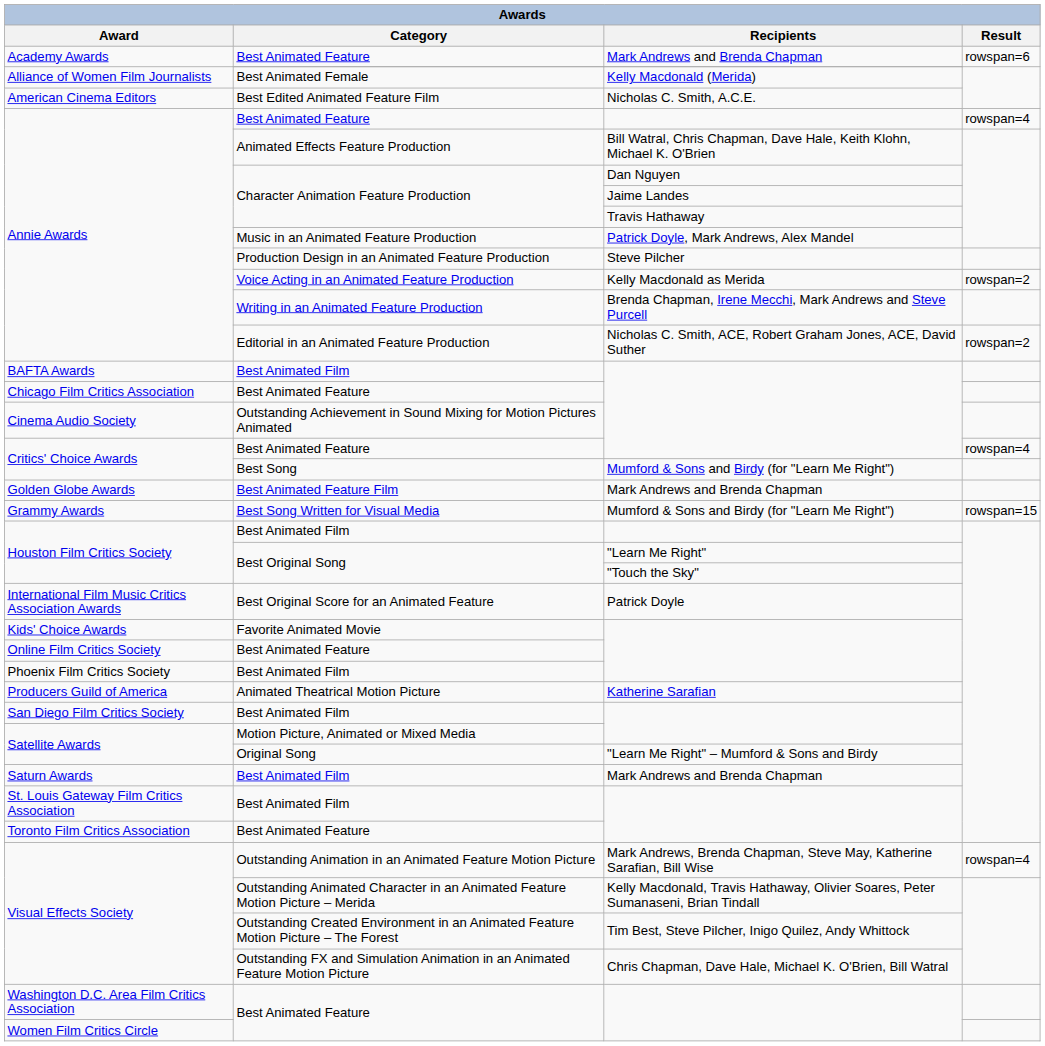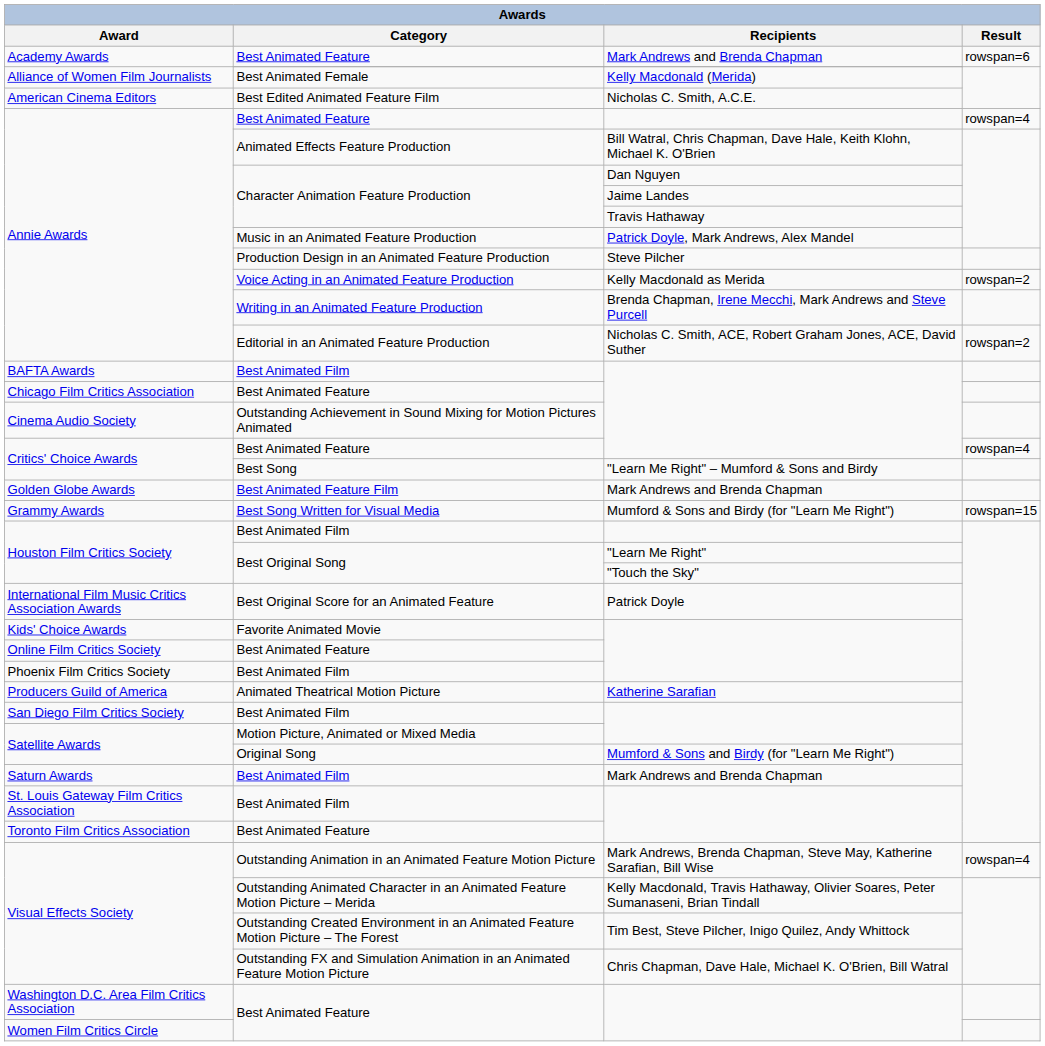(751, 469) Mumford & Sons and Birdy (for "Learn Me Right") -> (742, 469) "Learn Me Right" – Mumford & Sons and Birdy
(742, 754) "Learn Me Right" – Mumford & Sons and Birdy -> (751, 754) Mumford & Sons and Birdy (for "Learn Me Right")
